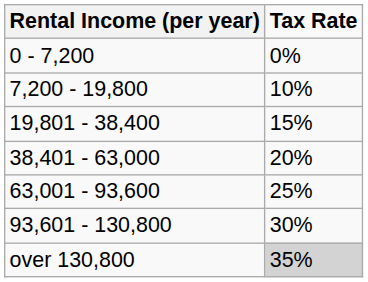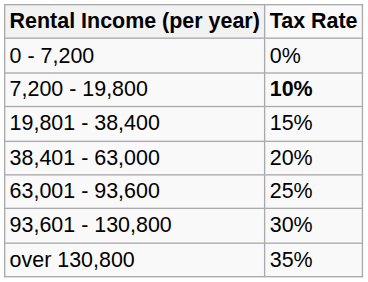(291, 89) normal -> (291, 89) bold
(291, 259) lightgrey background -> (291, 259) no background
